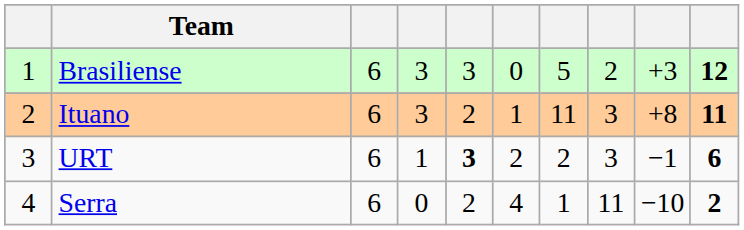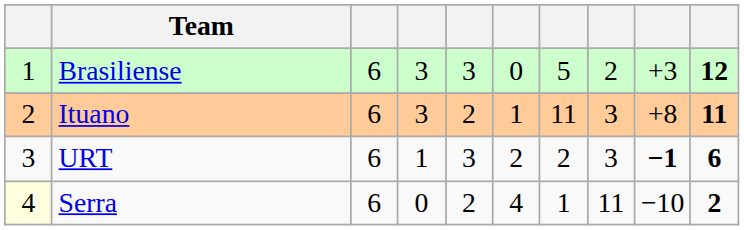(469, 158) bold -> (469, 158) normal
(663, 158) normal -> (663, 158) bold
(29, 202) no background -> (29, 202) lightyellow background
